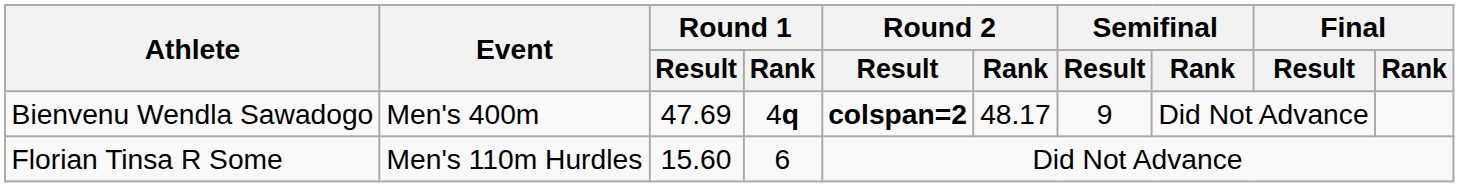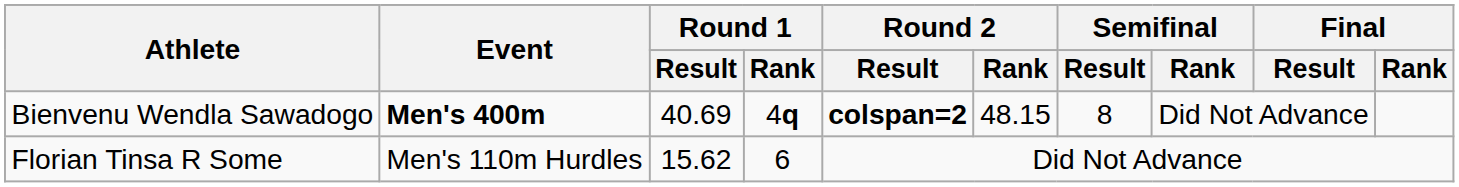(463, 114) normal -> (466, 114) bold
(696, 114) 47.69 -> (696, 114) 40.69
(1015, 114) 48.17 -> (1015, 114) 48.15
(1105, 114) 9 -> (1105, 114) 8
(696, 159) 15.60 -> (696, 159) 15.62
